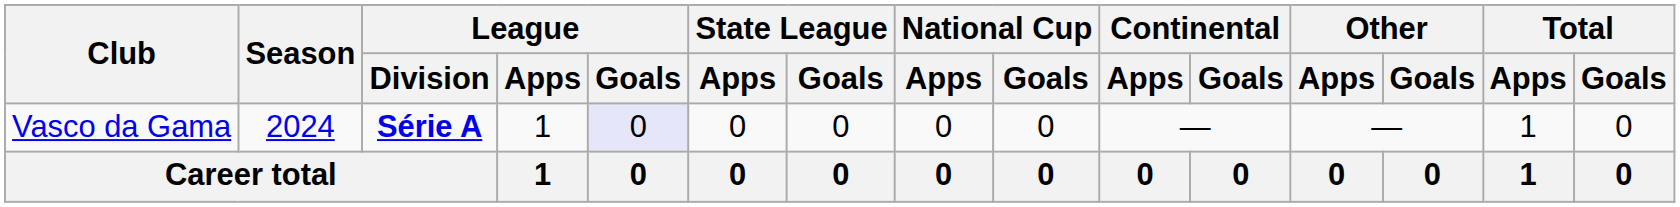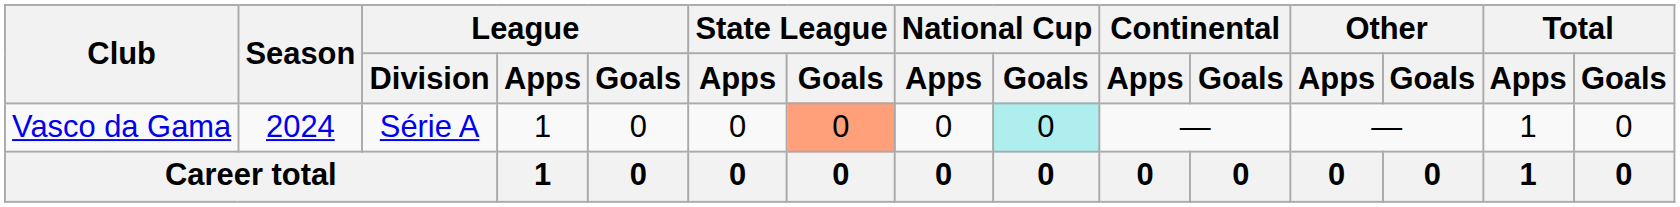(430, 126) bold -> (430, 126) normal
(638, 126) lavender background -> (638, 126) no background
(841, 126) no background -> (841, 126) lightsalmon background
(1046, 126) no background -> (1046, 126) paleturquoise background
